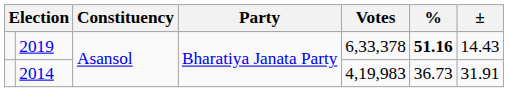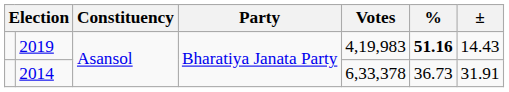(376, 45) 6,33,378 -> (376, 45) 4,19,983
(376, 73) 4,19,983 -> (376, 73) 6,33,378
